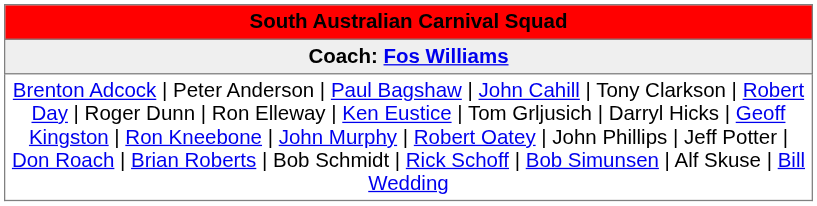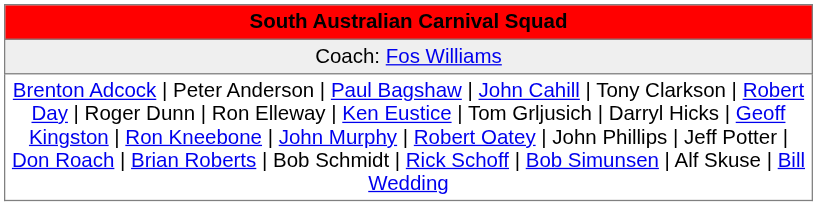(408, 56) bold -> (408, 56) normal
